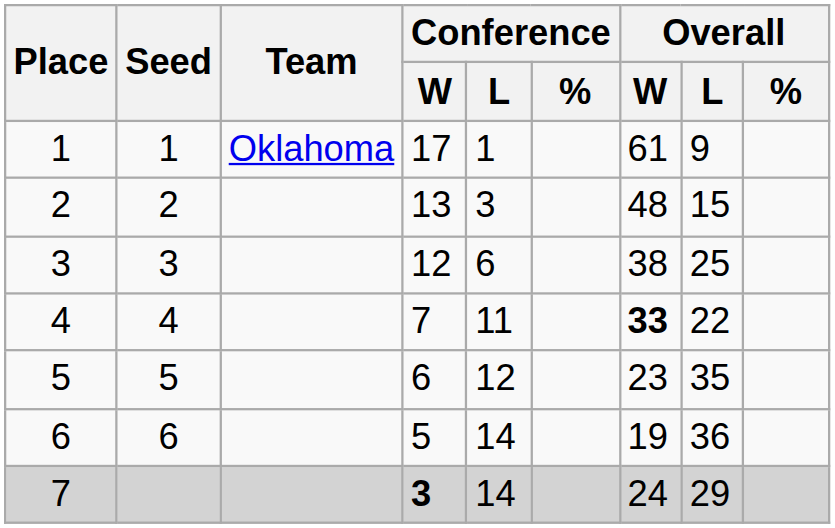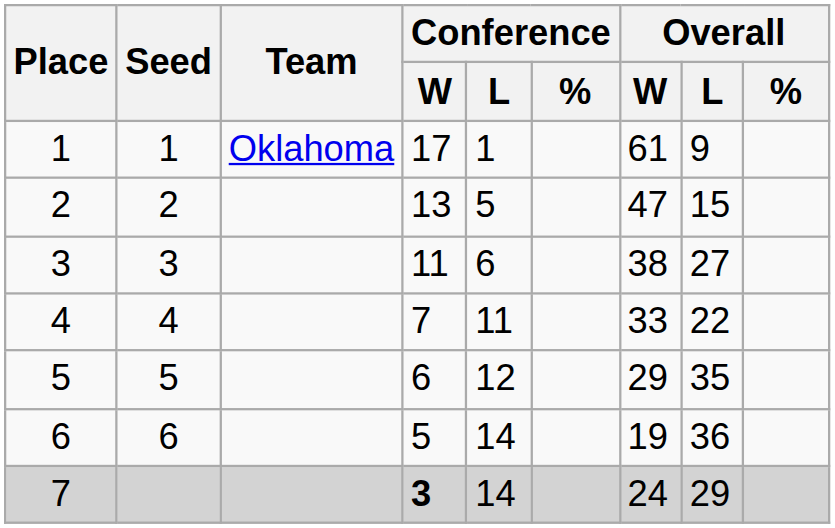(485, 206) 3 -> (485, 206) 5
(648, 206) 48 -> (648, 206) 47
(431, 263) 12 -> (430, 263) 11
(710, 263) 25 -> (710, 263) 27
(648, 321) bold -> (648, 321) normal
(648, 378) 23 -> (648, 378) 29
